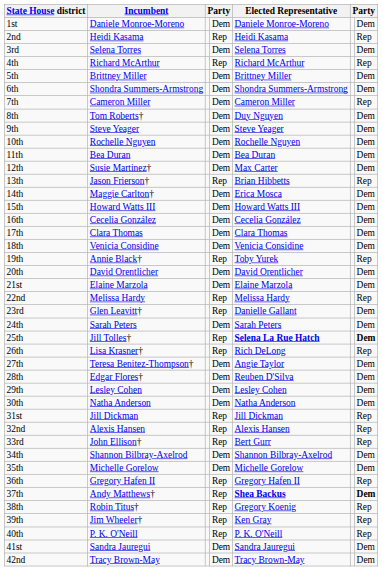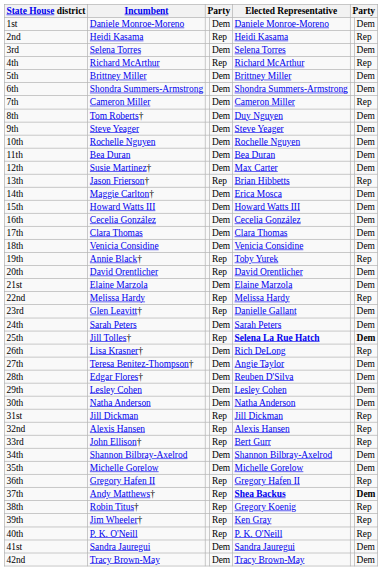(221, 272) Dem -> (219, 272) Rep
(219, 350) Rep -> (221, 350) Dem
